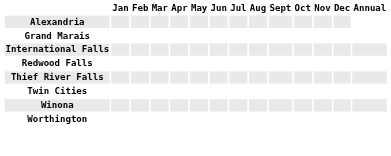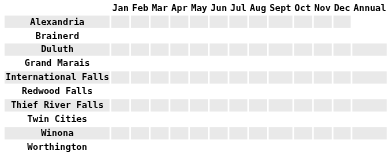+ row: (57, 36)
+ row: (57, 50)
